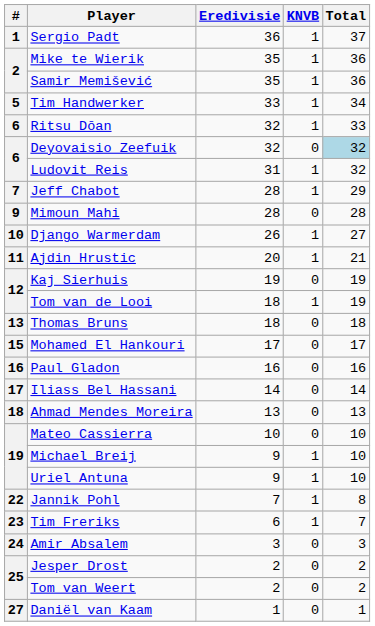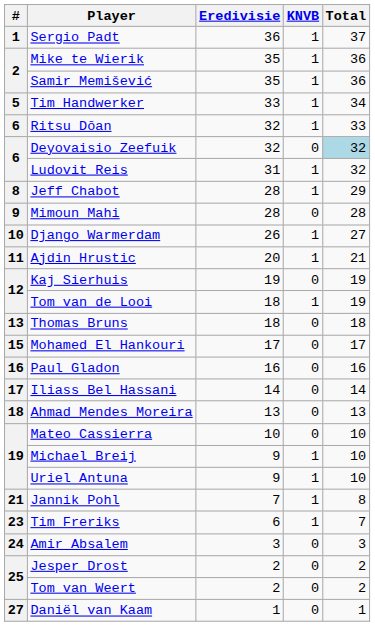(16, 192) 7 -> (16, 192) 8
(16, 500) 22 -> (16, 500) 21
